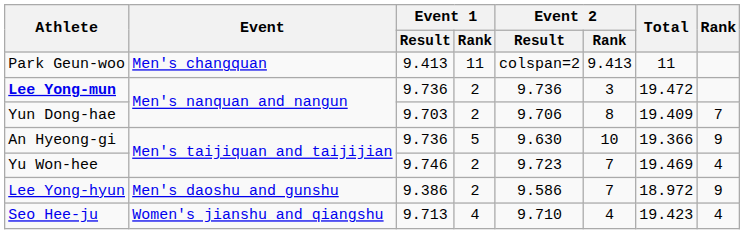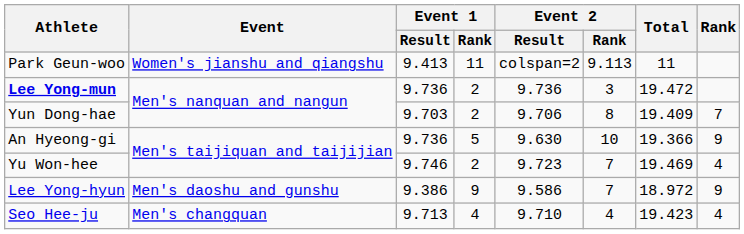(200, 64) Men's changquan -> (258, 64) Women's jianshu and qiangshu
(610, 64) 9.413 -> (610, 64) 9.113
(475, 190) 2 -> (475, 190) 9
(258, 215) Women's jianshu and qiangshu -> (200, 215) Men's changquan
